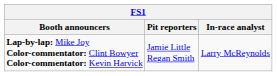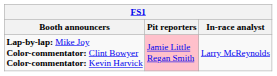(171, 53) no background -> (171, 53) pink background
